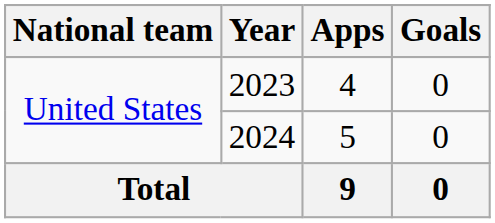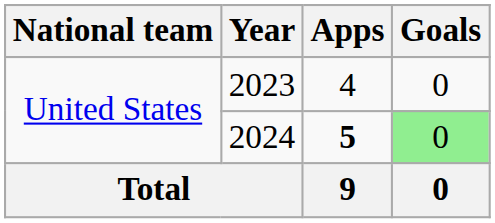(348, 136) normal -> (348, 136) bold
(441, 136) no background -> (441, 136) lightgreen background
